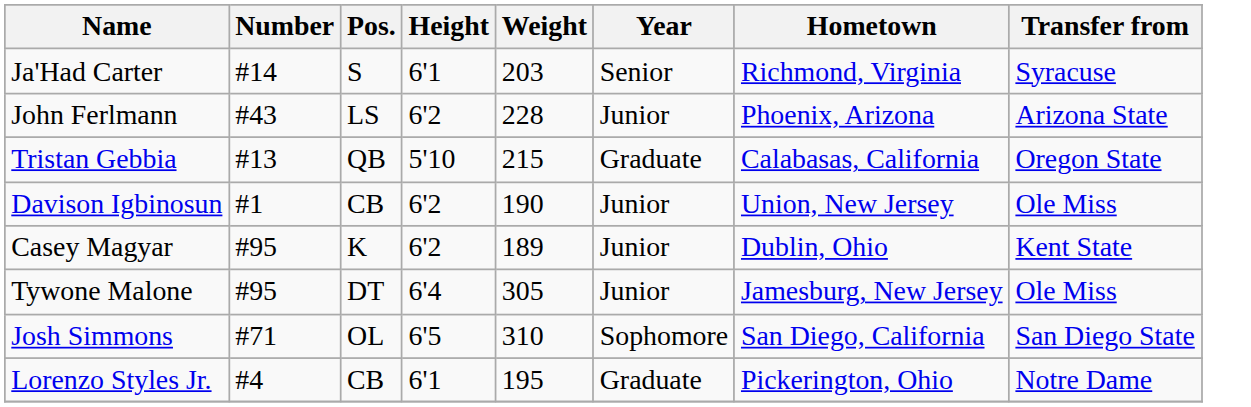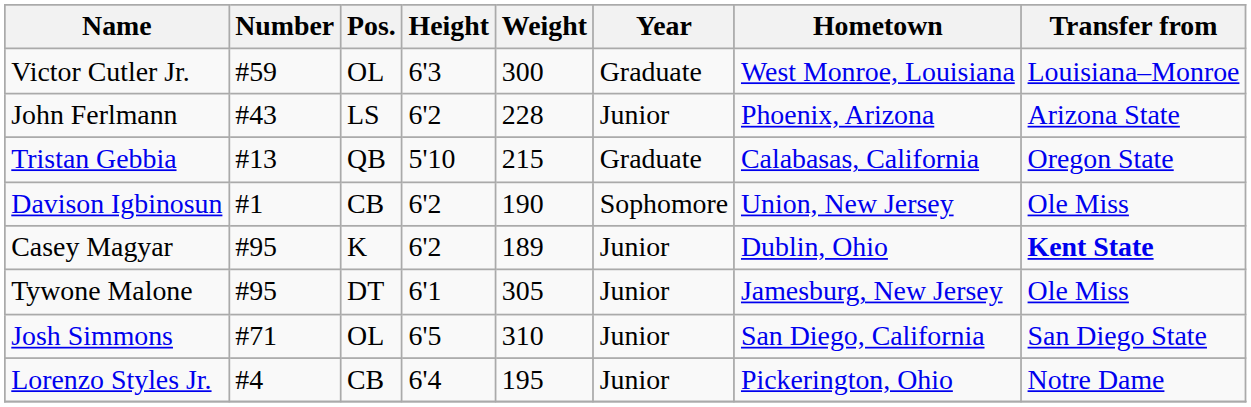- row: (87, 70)
+ row: (101, 70)
(635, 203) Junior -> (664, 203) Sophomore
(1074, 247) normal -> (1091, 247) bold
(425, 291) 6'4 -> (425, 291) 6'1
(664, 335) Sophomore -> (635, 335) Junior
(425, 379) 6'1 -> (425, 379) 6'4
(651, 379) Graduate -> (635, 379) Junior
